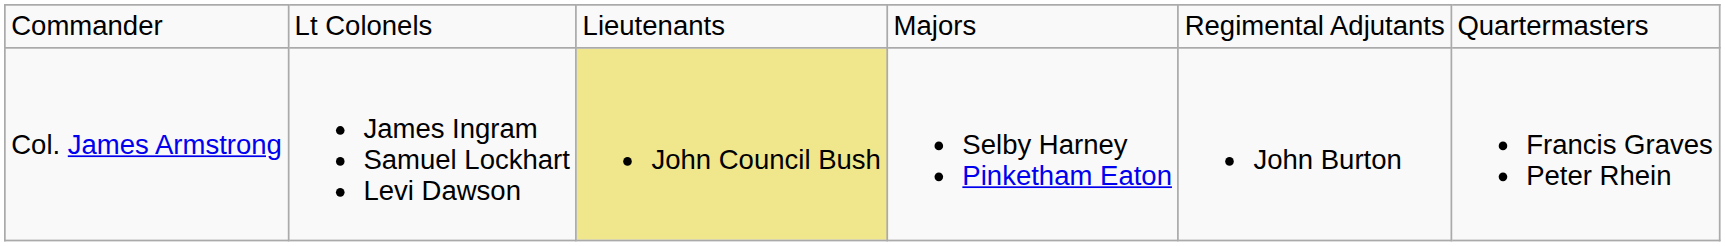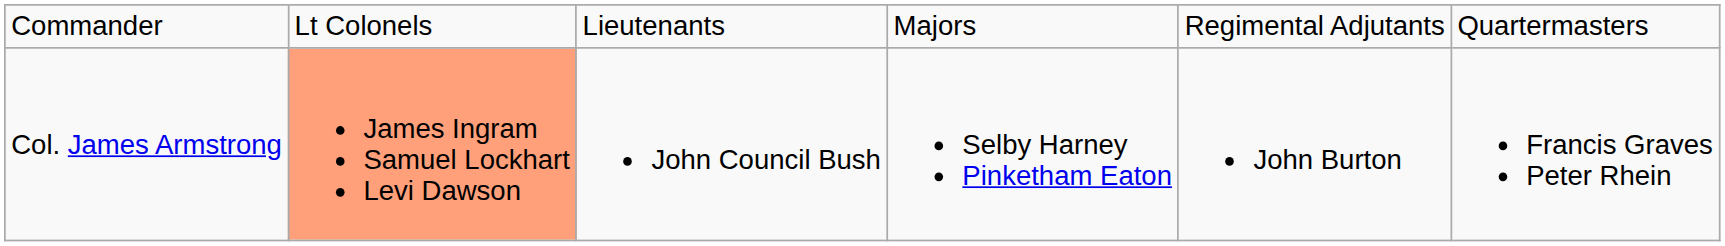(432, 160) no background -> (432, 160) lightsalmon background
(732, 160) khaki background -> (732, 160) no background
